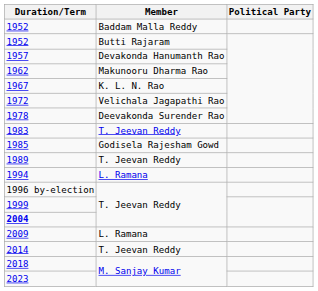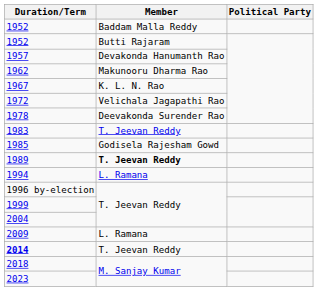(140, 160) normal -> (140, 160) bold
(17, 219) bold -> (17, 219) normal
(17, 249) normal -> (17, 249) bold
